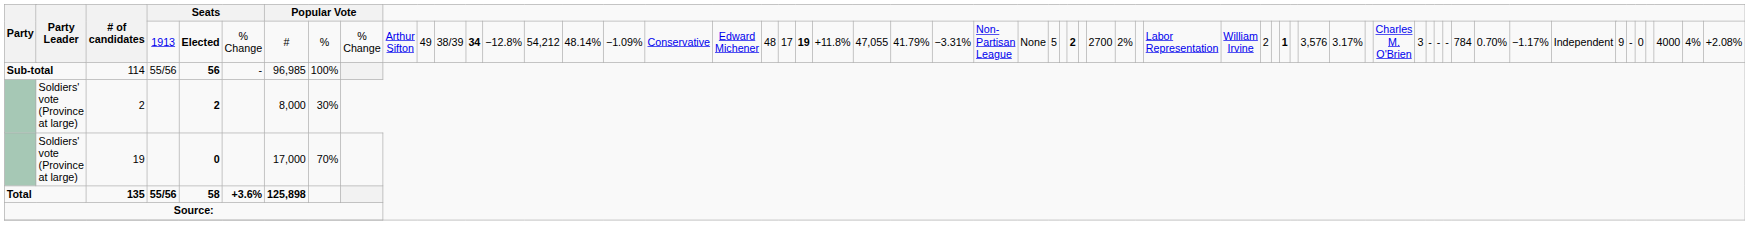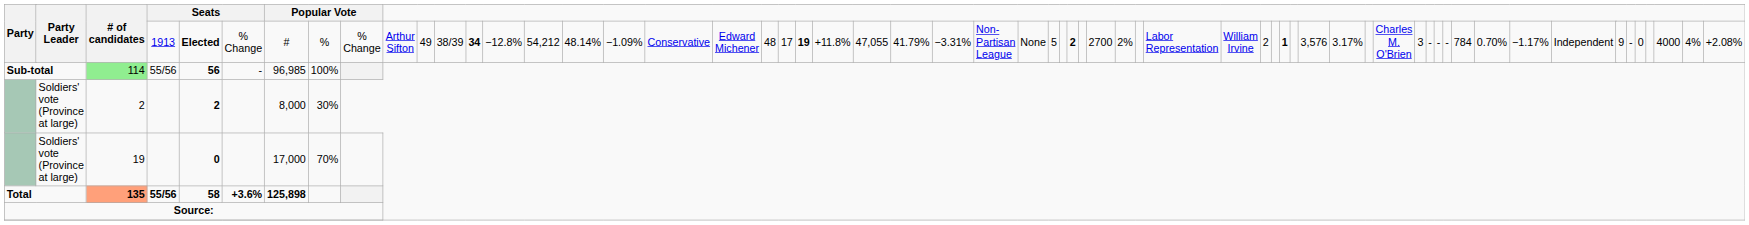(136, 71) no background -> (136, 71) lightgreen background
(136, 194) no background -> (136, 194) lightsalmon background
